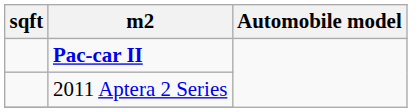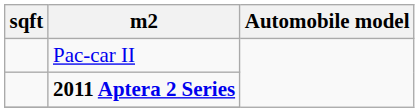(98, 55) bold -> (94, 55) normal
(140, 89) normal -> (144, 89) bold
